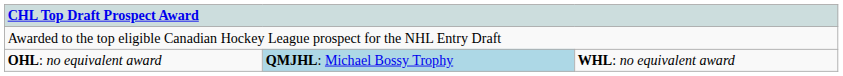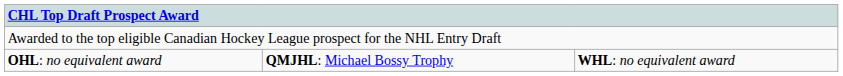(360, 60) lightblue background -> (360, 60) no background
